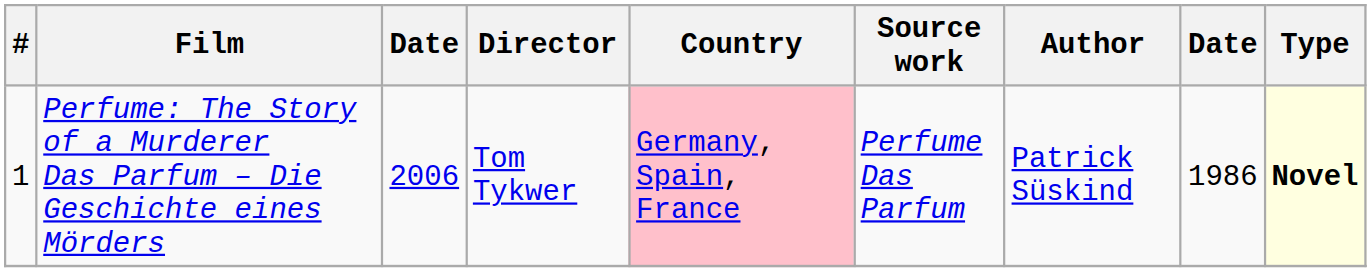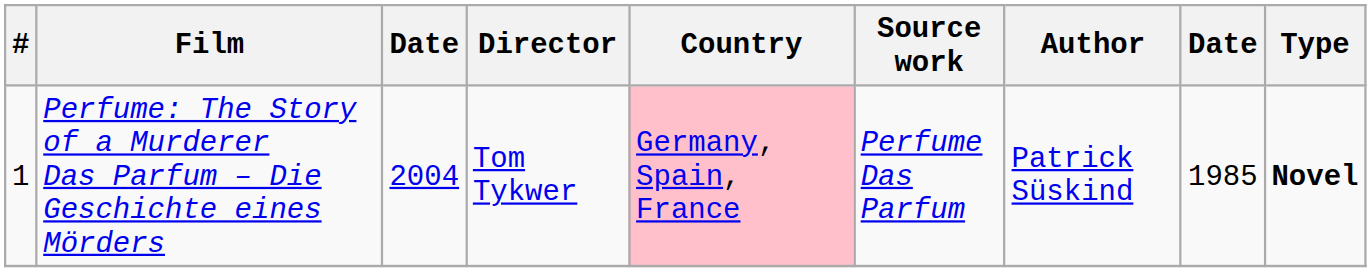(424, 176) 2006 -> (424, 176) 2004
(1223, 176) 1986 -> (1223, 176) 1985
(1315, 176) lightyellow background -> (1315, 176) no background
